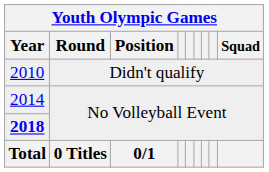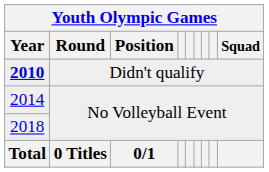(27, 72) normal -> (27, 72) bold
(27, 126) bold -> (27, 126) normal
